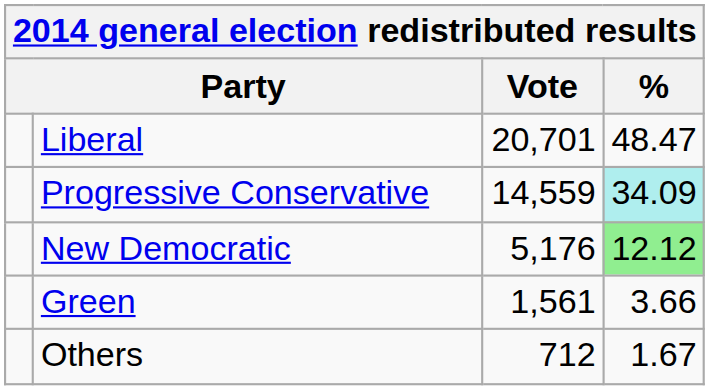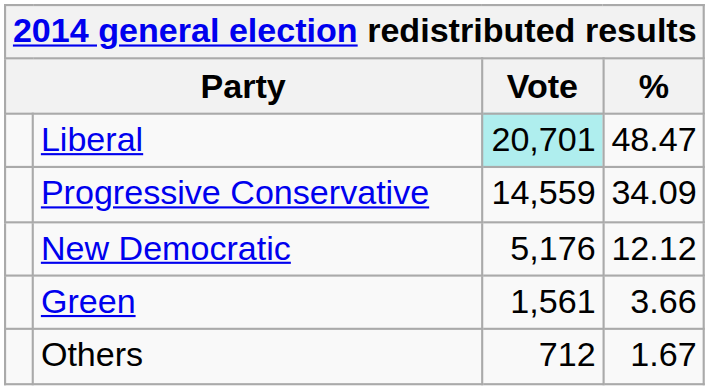(544, 139) no background -> (544, 139) paleturquoise background
(654, 193) paleturquoise background -> (654, 193) no background
(654, 247) lightgreen background -> (654, 247) no background
